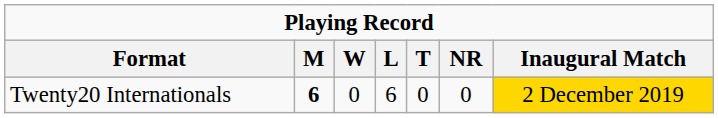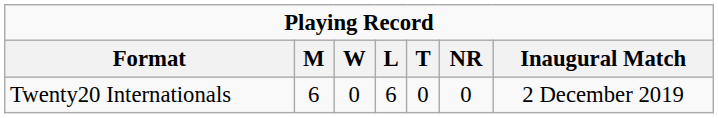(314, 94) bold -> (314, 94) normal
(603, 94) gold background -> (603, 94) no background
